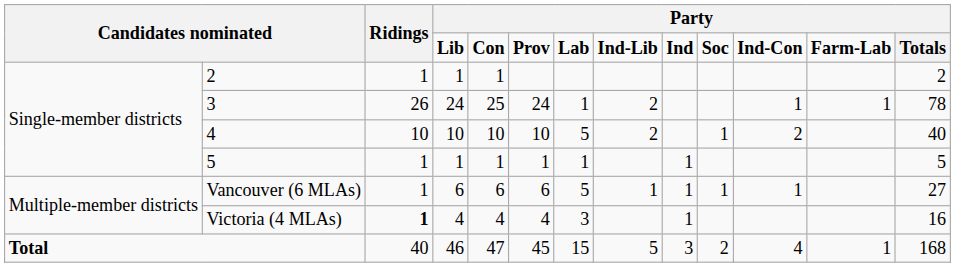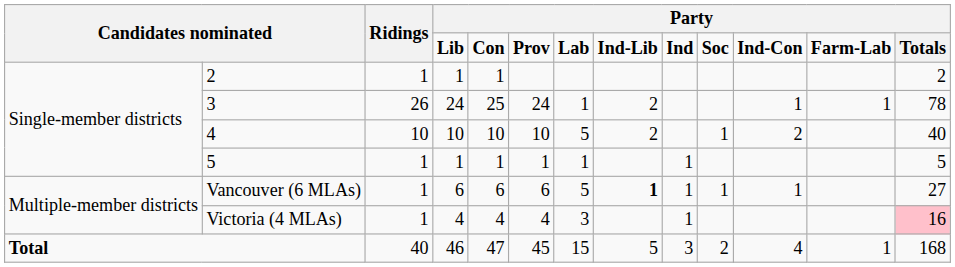(653, 190) normal -> (653, 190) bold
(424, 219) bold -> (424, 219) normal
(937, 219) no background -> (937, 219) pink background
